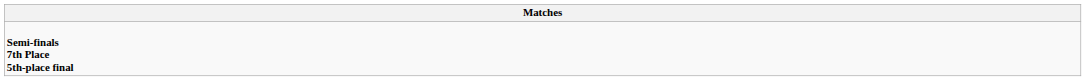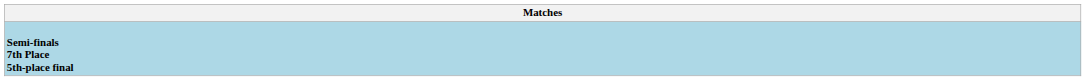(40, 54) no background -> (40, 54) lightblue background
